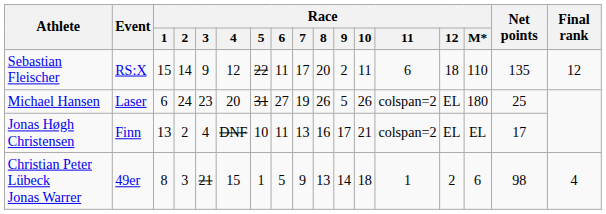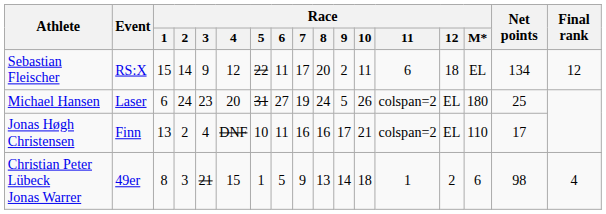(478, 70) 110 -> (478, 70) EL
(519, 70) 135 -> (519, 70) 134
(323, 101) 26 -> (323, 101) 24
(303, 133) 13 -> (303, 133) 16
(478, 133) EL -> (478, 133) 110
